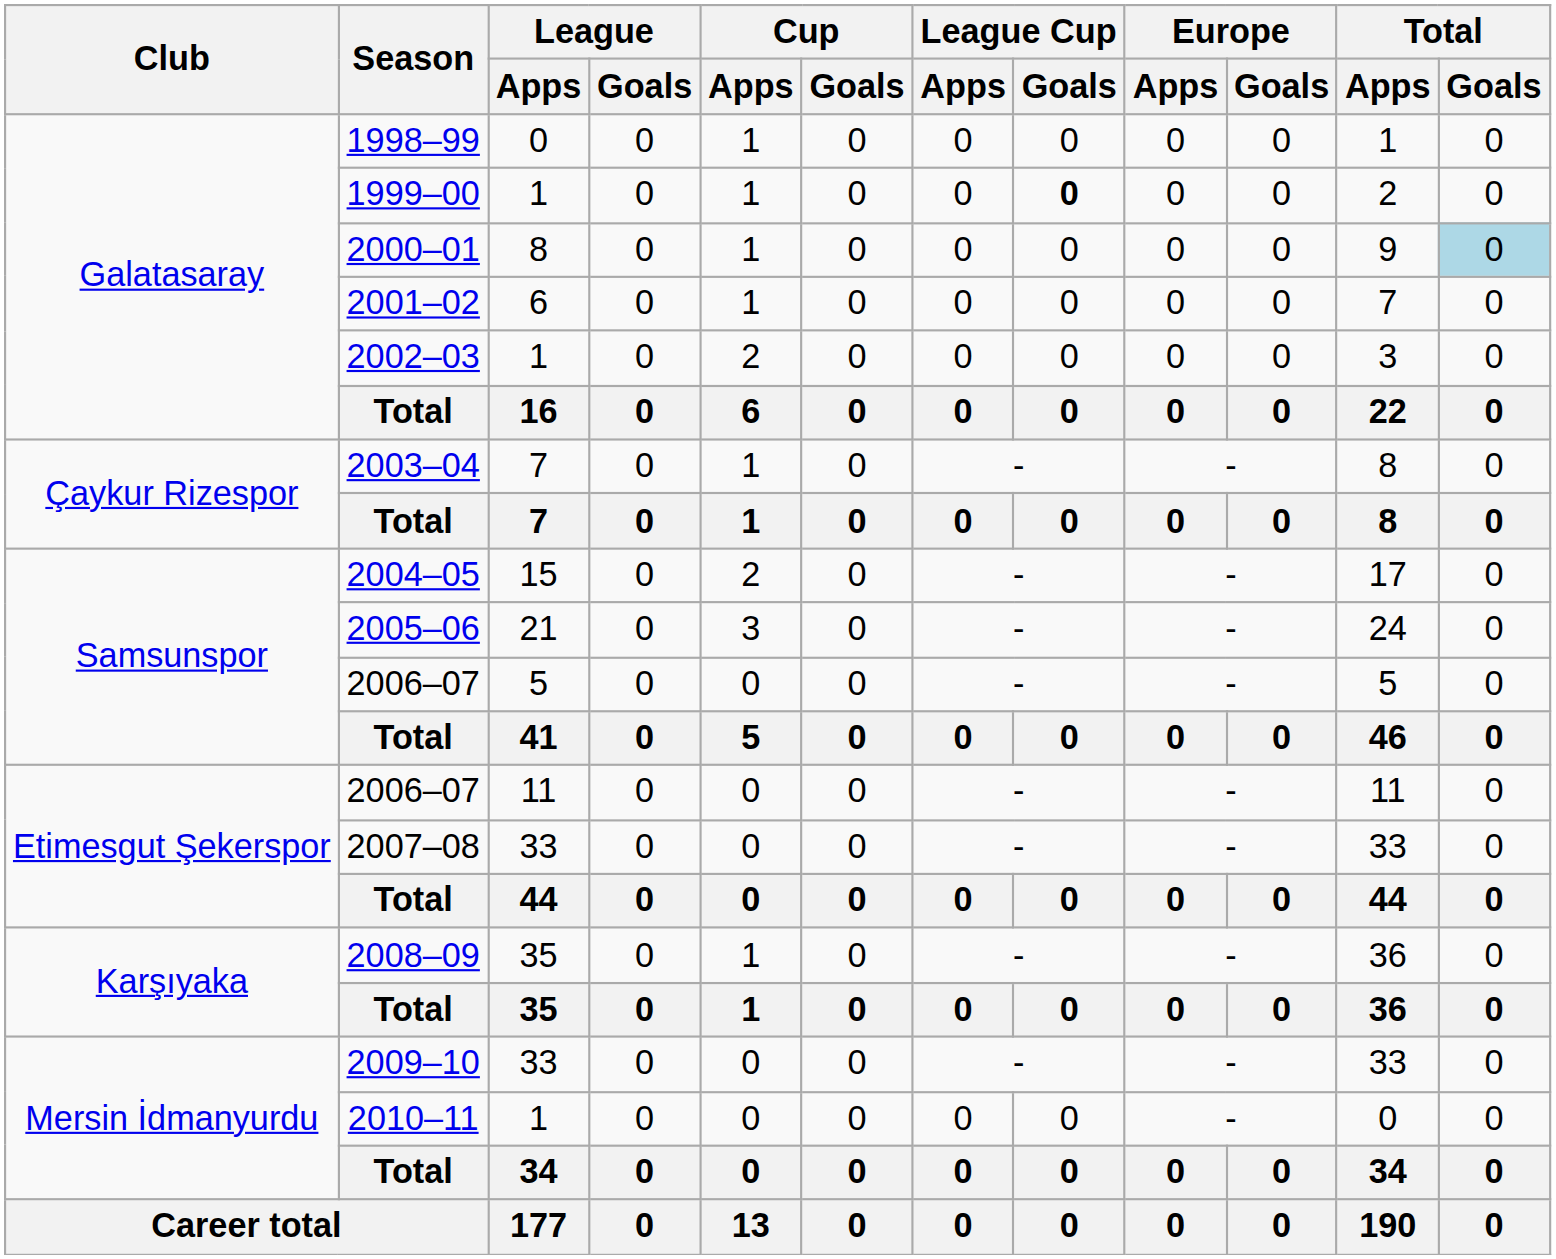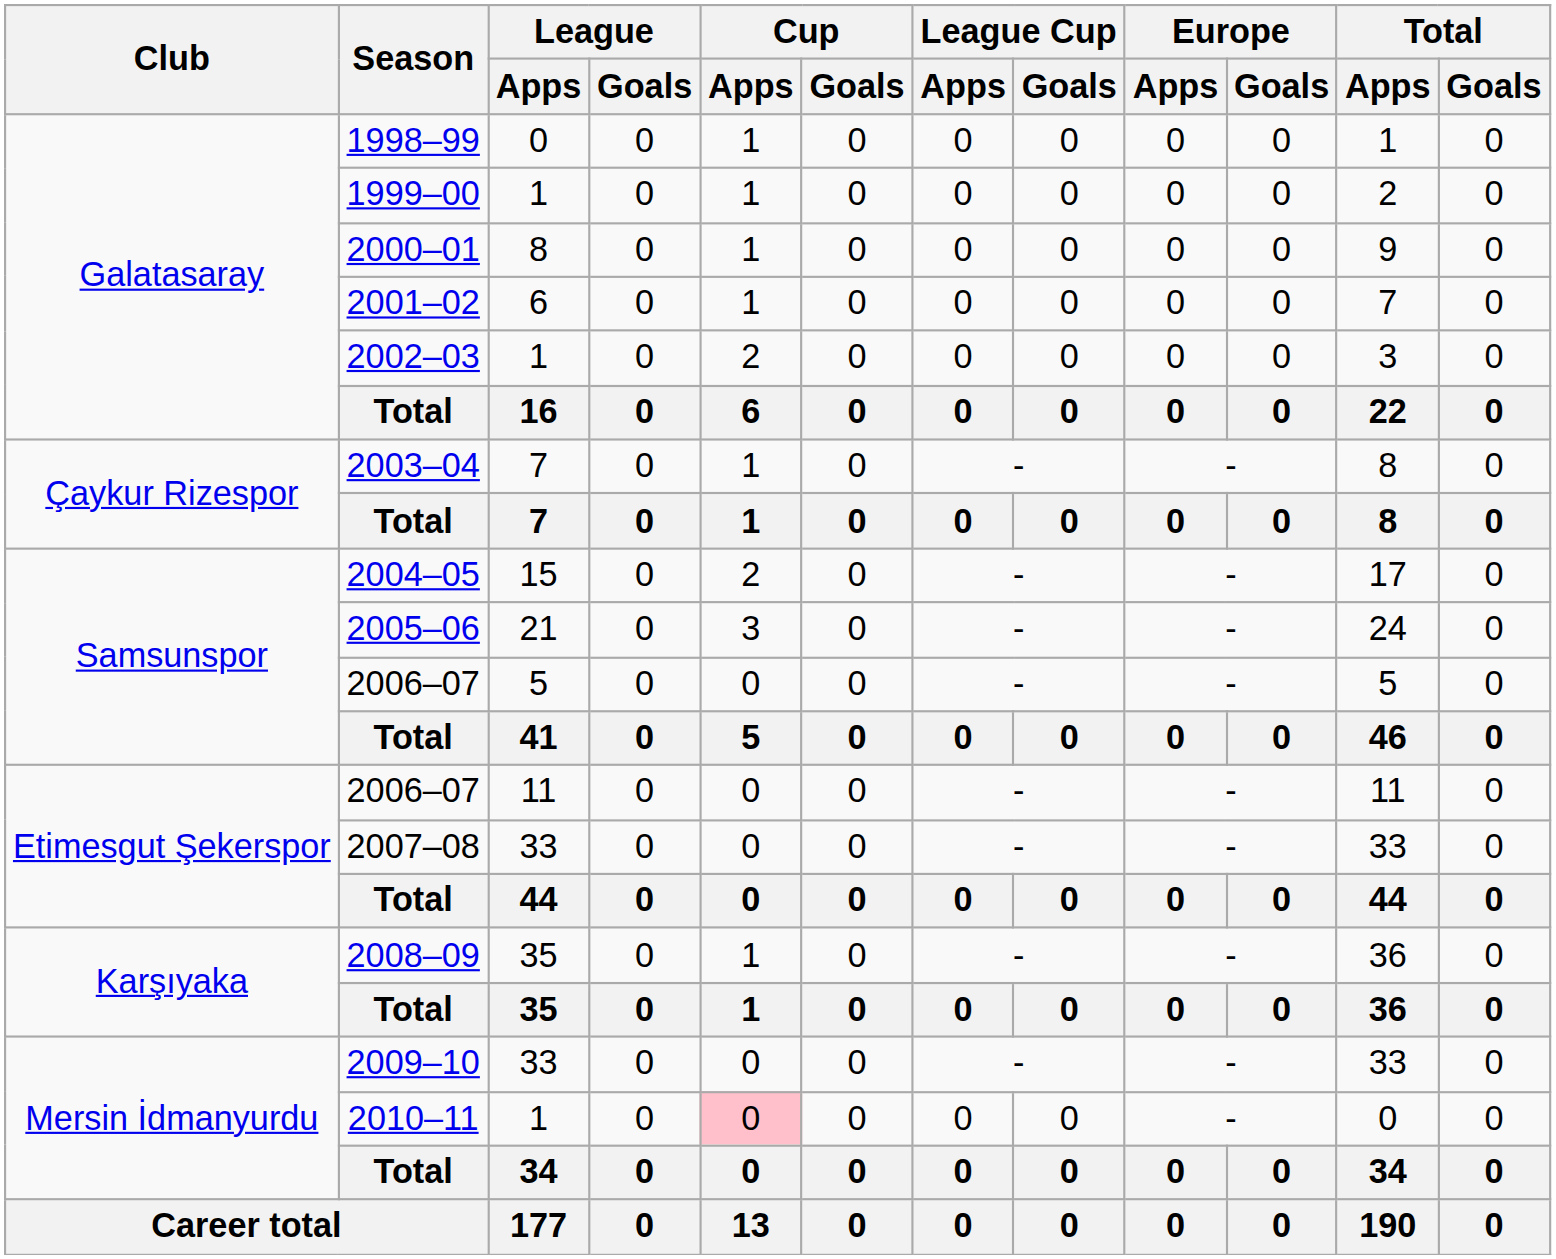(1069, 194) bold -> (1069, 194) normal
(1494, 248) lightblue background -> (1494, 248) no background
(751, 1117) no background -> (751, 1117) pink background
